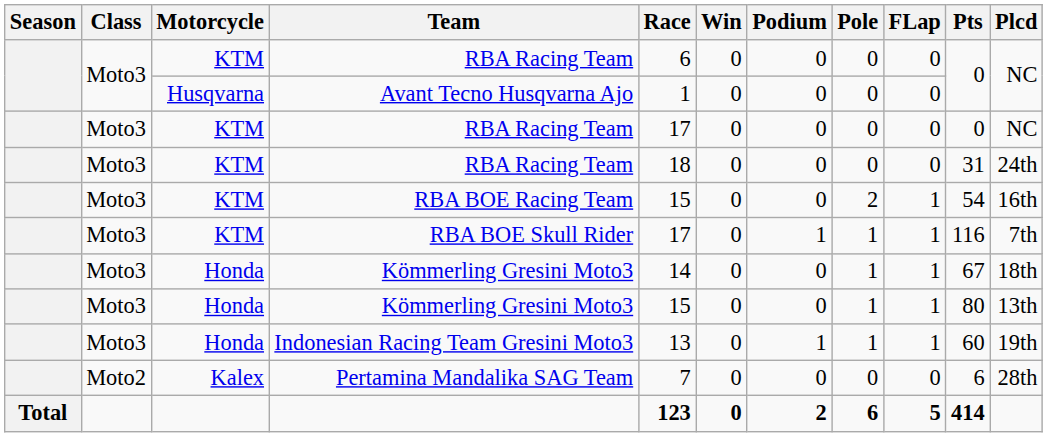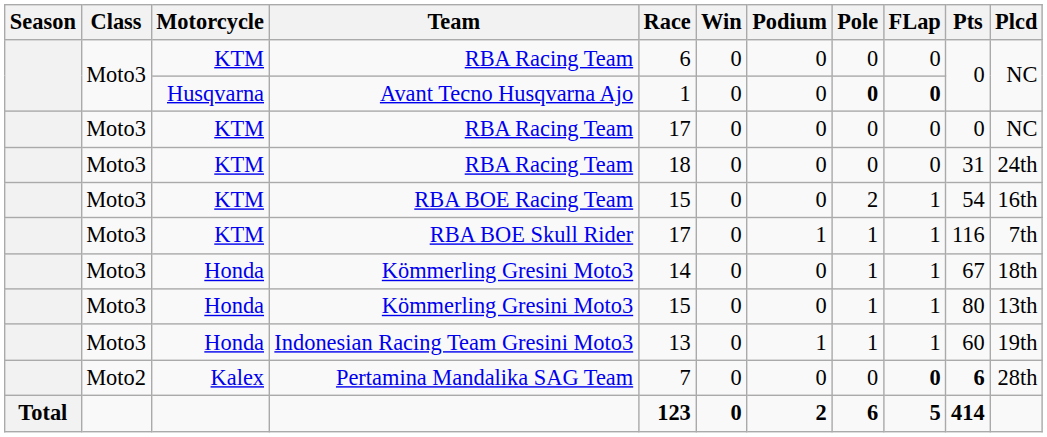(873, 93) normal -> (873, 93) bold
(935, 93) normal -> (935, 93) bold
(935, 377) normal -> (935, 377) bold
(979, 377) normal -> (979, 377) bold
